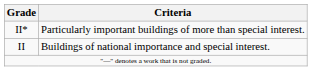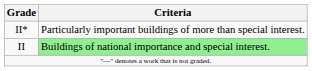(155, 47) no background -> (155, 47) lightgreen background
